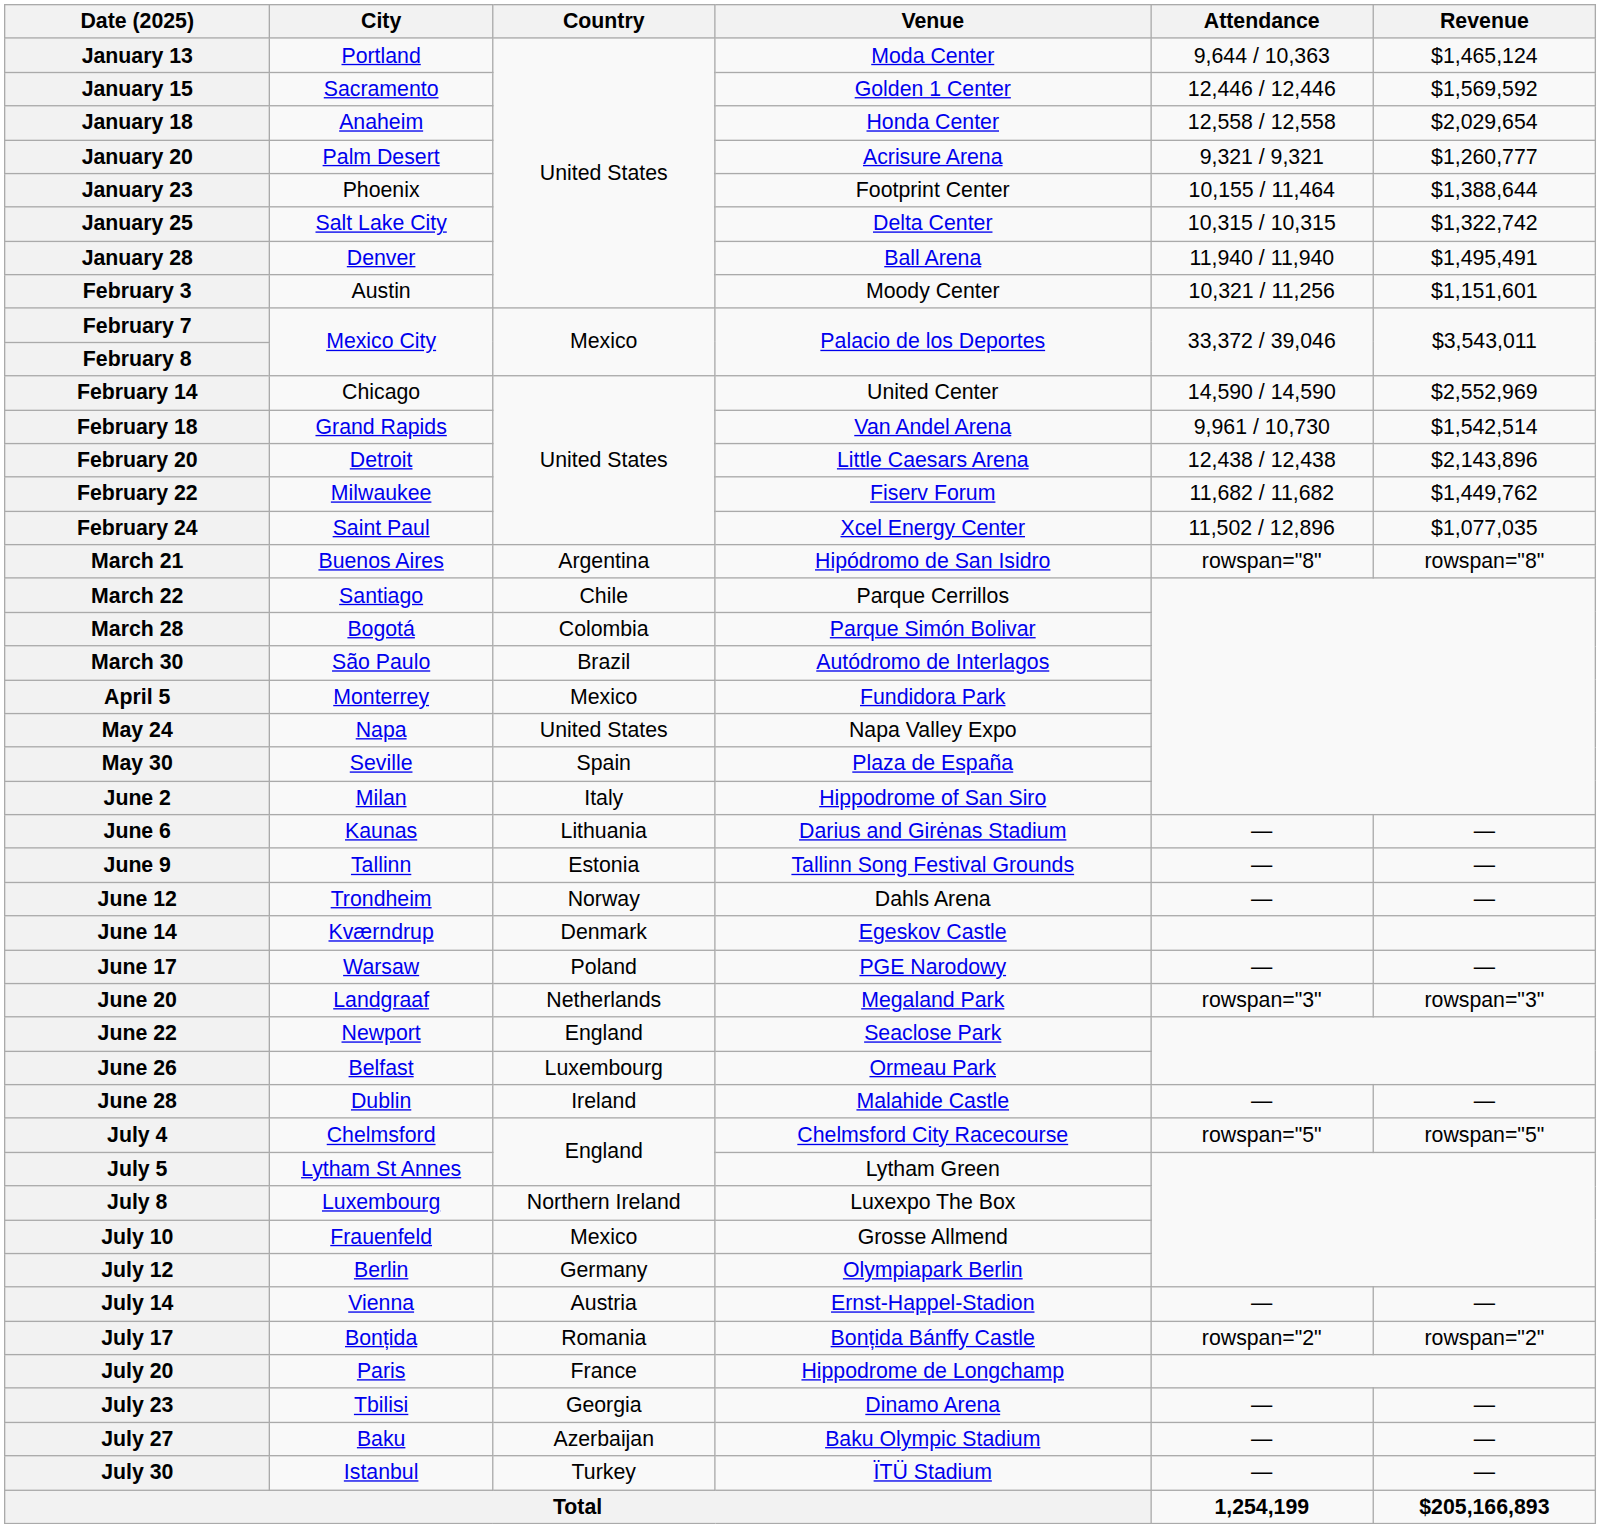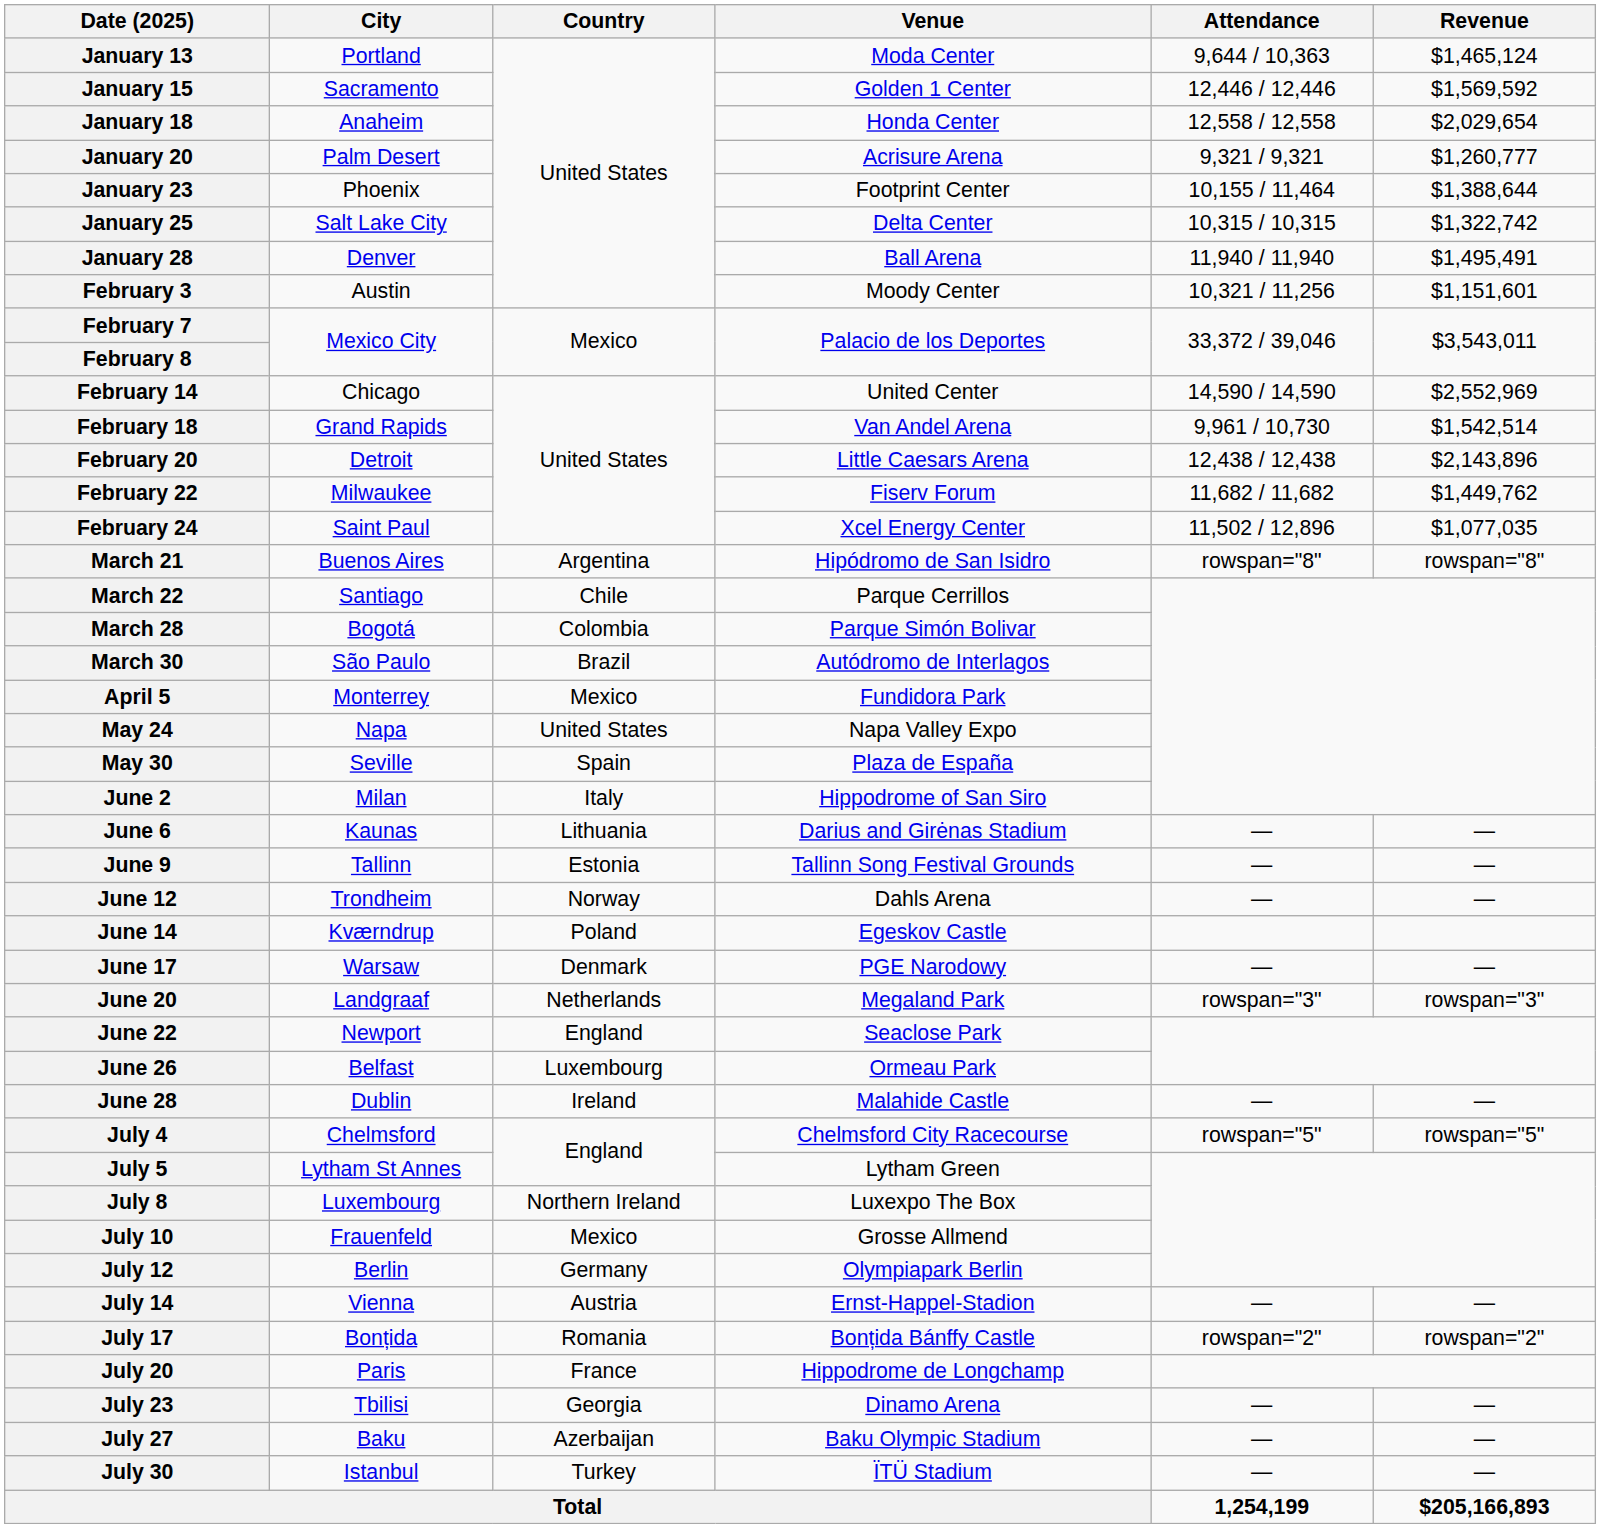(604, 932) Denmark -> (604, 932) Poland
(604, 966) Poland -> (604, 966) Denmark
